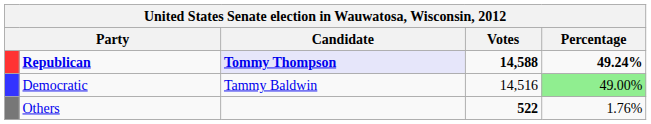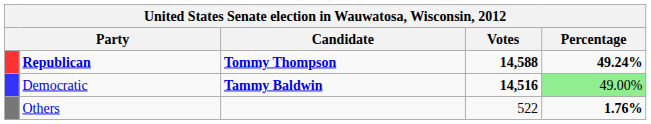(280, 62) lavender background -> (280, 62) no background
(271, 85) normal -> (273, 85) bold
(519, 85) normal -> (519, 85) bold
(528, 108) bold -> (528, 108) normal
(624, 108) normal -> (623, 108) bold
